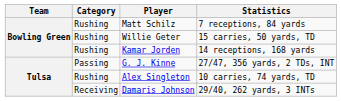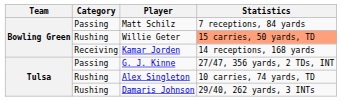(91, 24) Rushing -> (91, 24) Passing
(257, 37) no background -> (257, 37) lightsalmon background
(91, 50) Rushing -> (96, 50) Receiving
(96, 90) Receiving -> (91, 90) Rushing
